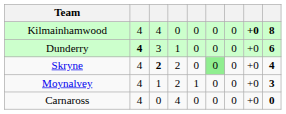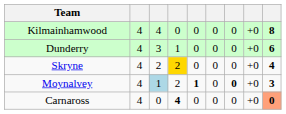(253, 30) bold -> (253, 30) normal
(140, 48) bold -> (140, 48) normal
(159, 65) bold -> (159, 65) normal
(177, 65) no background -> (177, 65) gold background
(215, 65) lightgreen background -> (215, 65) no background
(159, 83) no background -> (159, 83) lightblue background
(196, 83) normal -> (196, 83) bold
(234, 83) normal -> (234, 83) bold
(177, 100) normal -> (177, 100) bold
(272, 100) no background -> (272, 100) lightsalmon background
